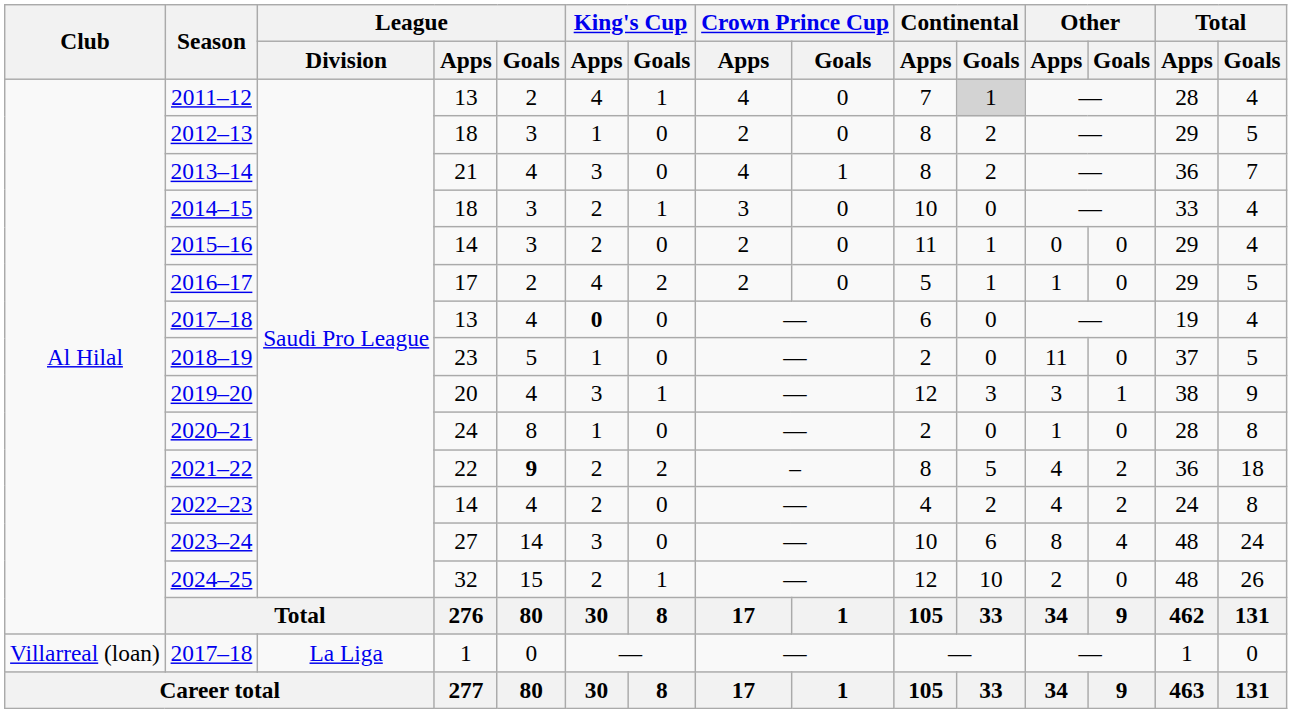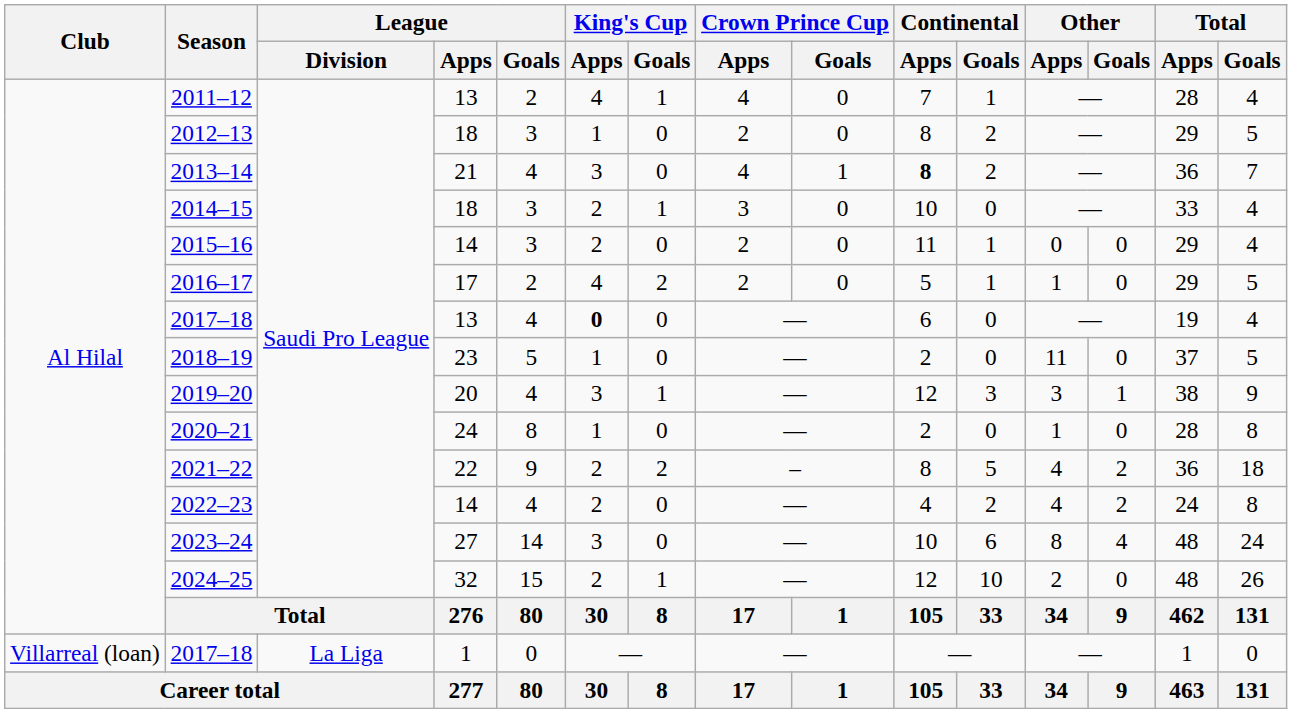(991, 97) lightgrey background -> (991, 97) no background
(926, 171) normal -> (926, 171) bold
(531, 467) bold -> (531, 467) normal
